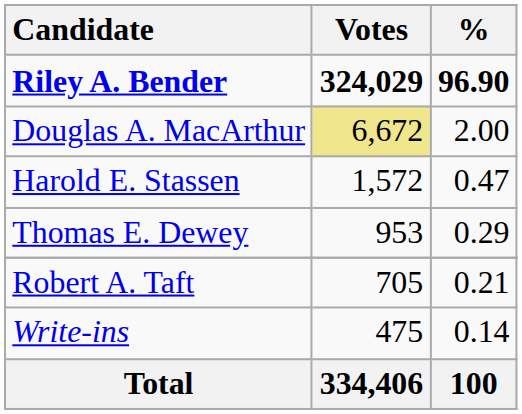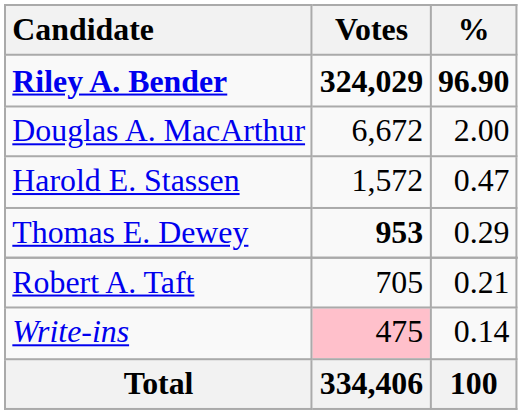(387, 130) khaki background -> (387, 130) no background
(399, 231) normal -> (399, 231) bold
(399, 332) no background -> (399, 332) pink background
